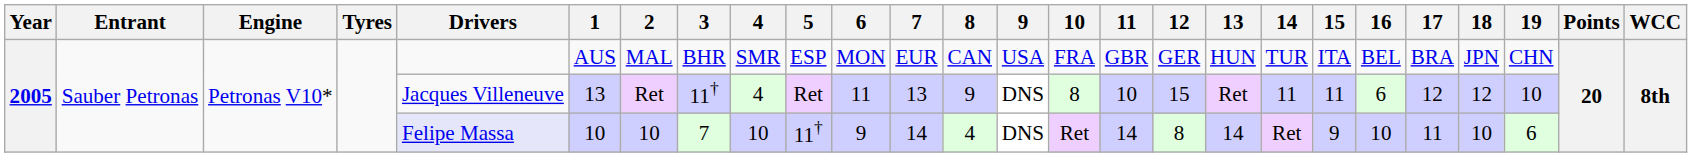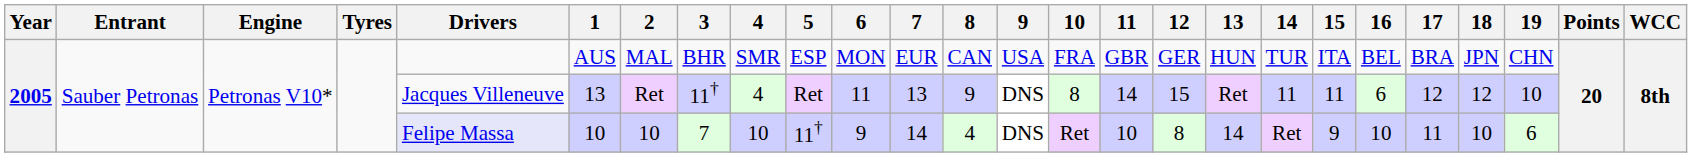(1126, 93) 10 -> (1126, 93) 14
(1126, 133) 14 -> (1126, 133) 10
